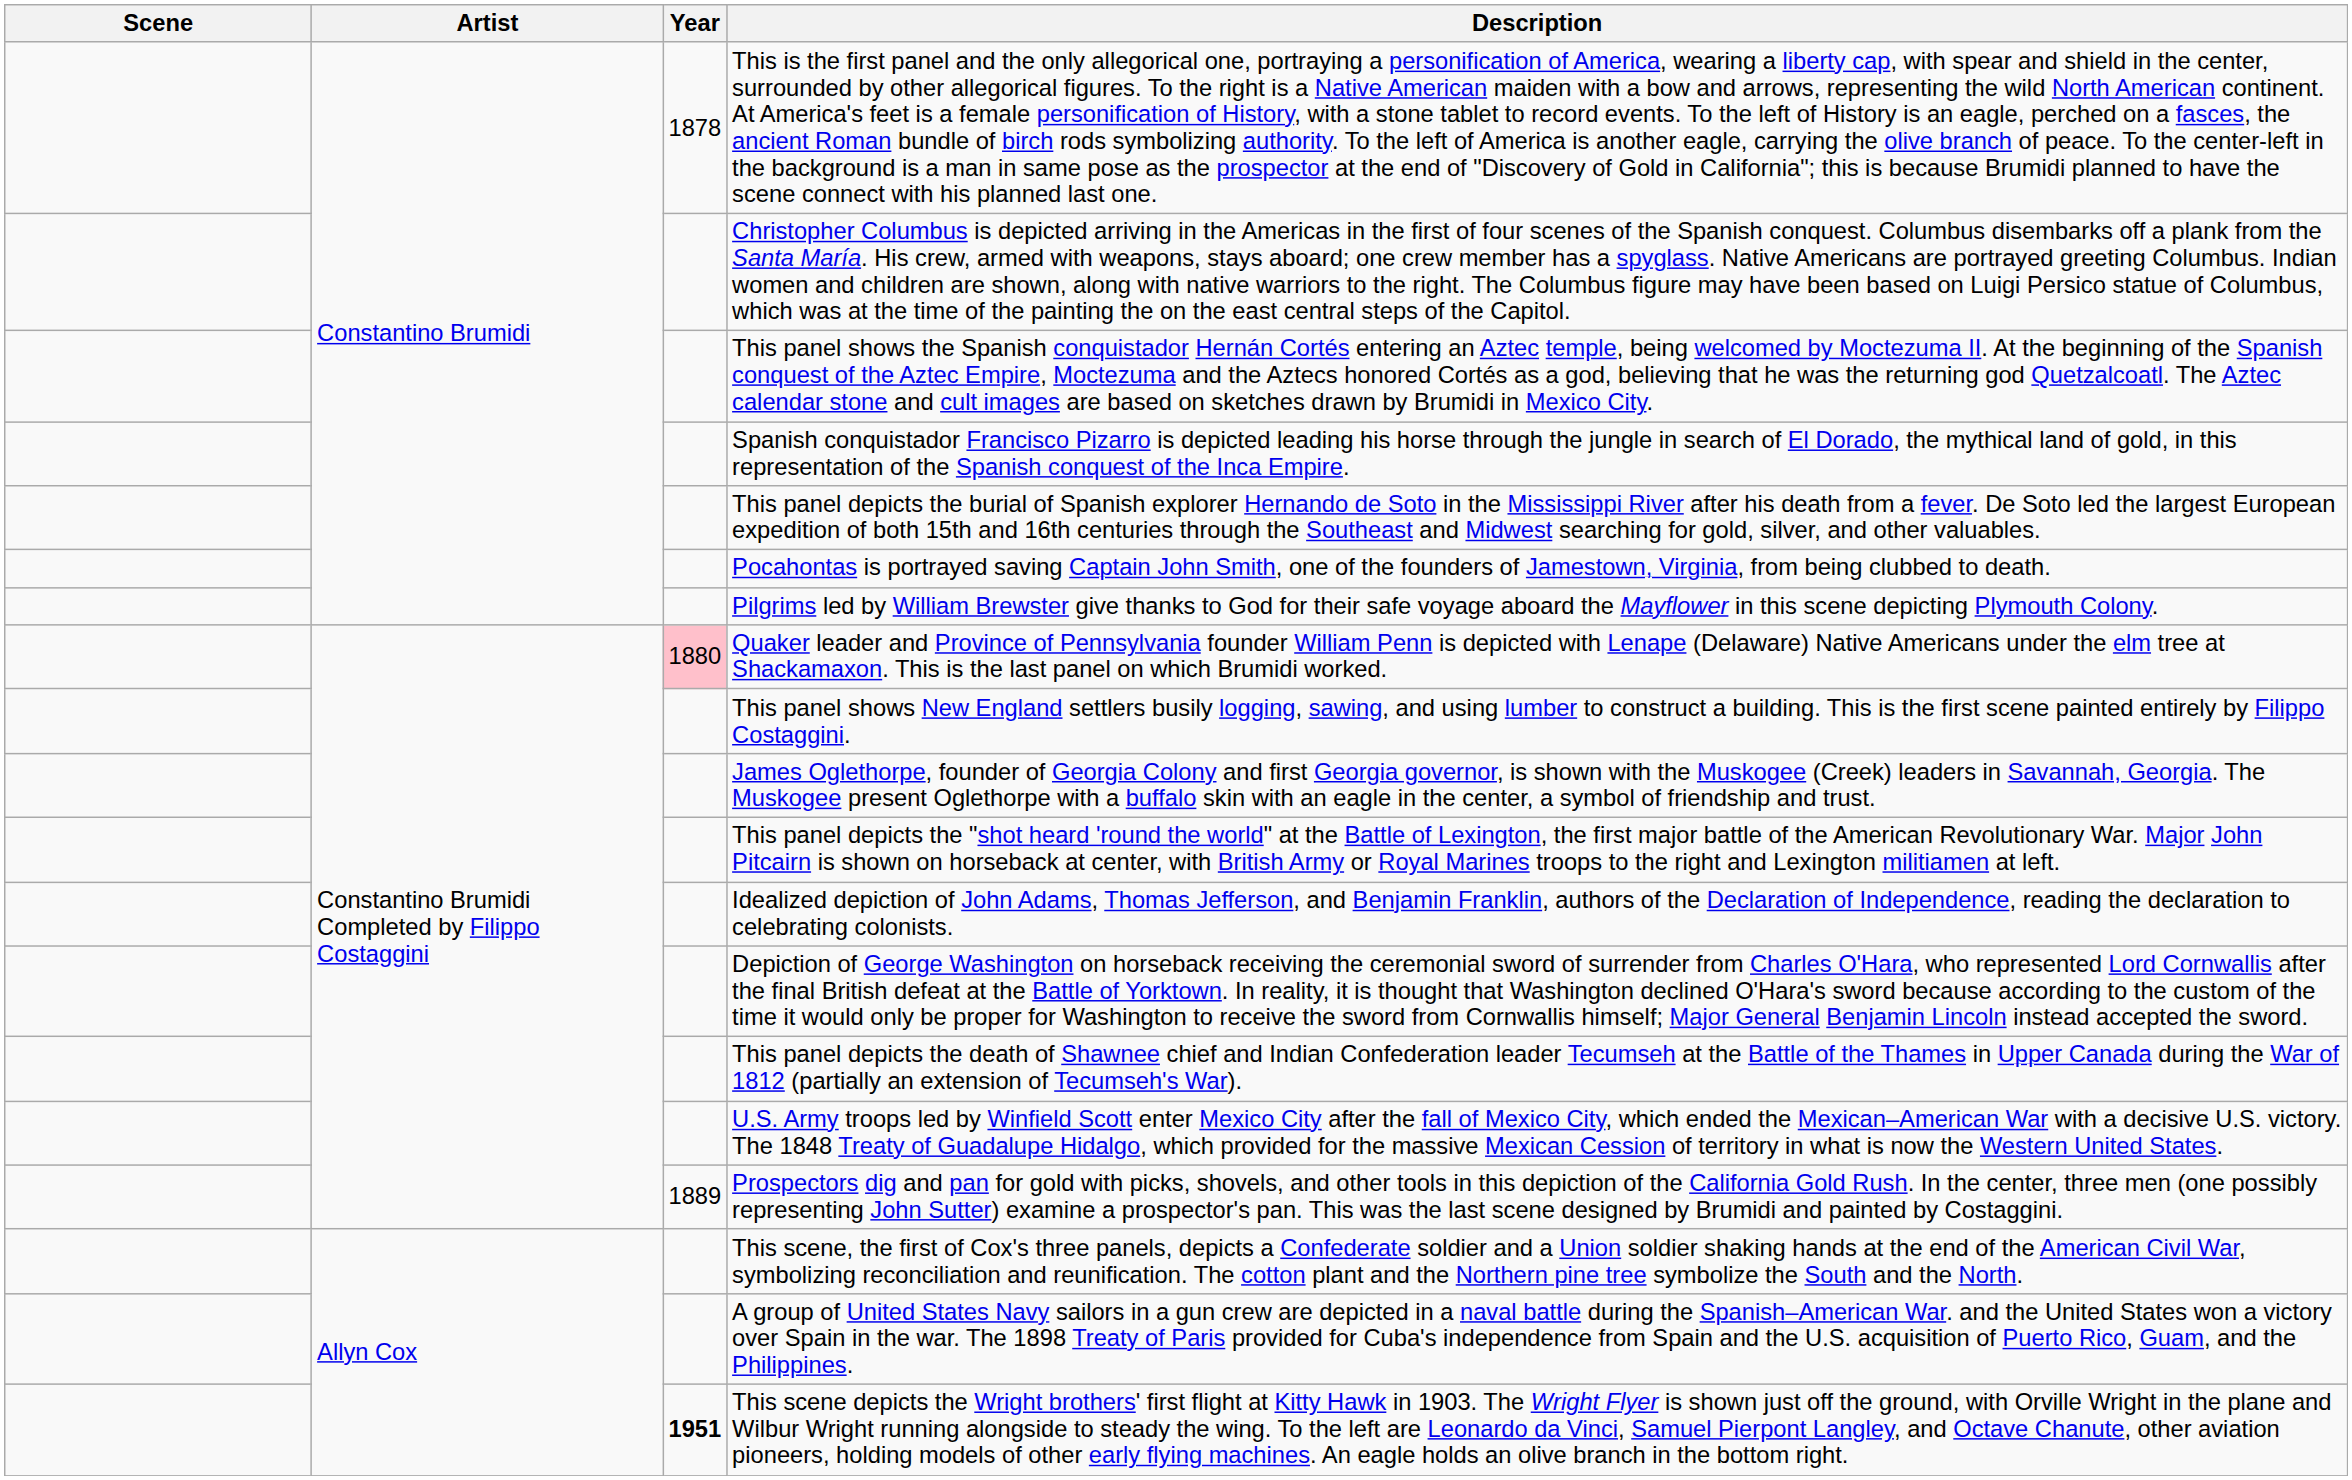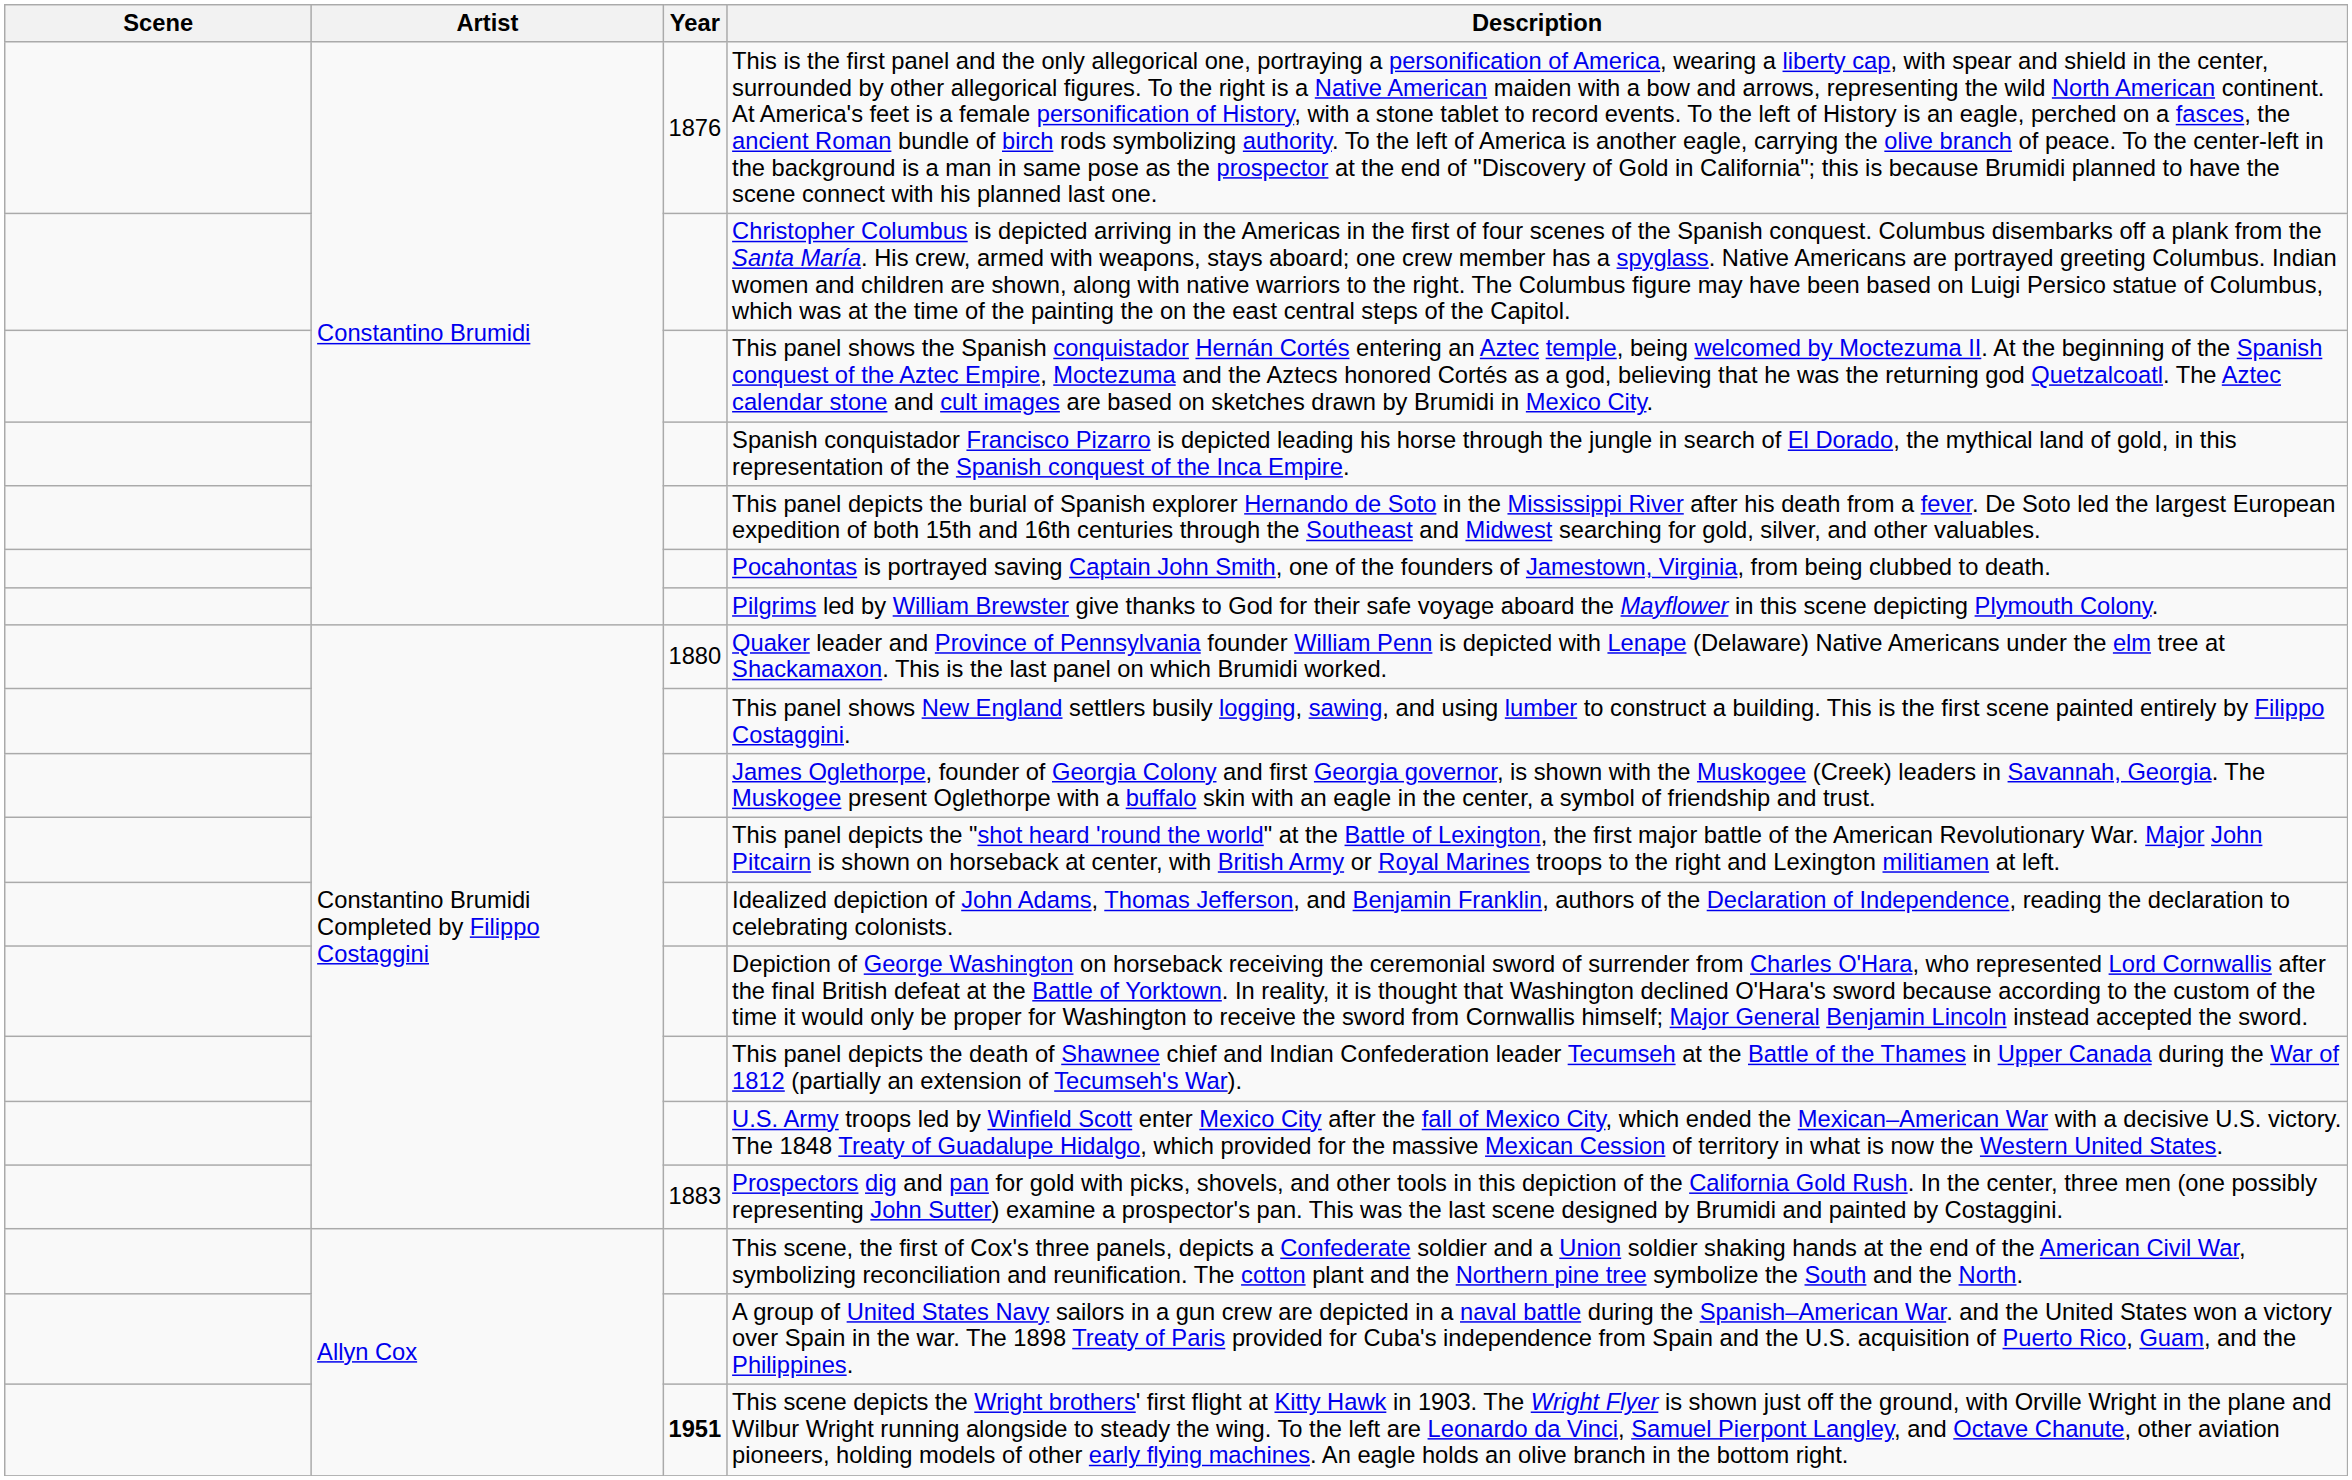(695, 127) 1878 -> (695, 127) 1876
(695, 656) pink background -> (695, 656) no background
(695, 1196) 1889 -> (695, 1196) 1883
